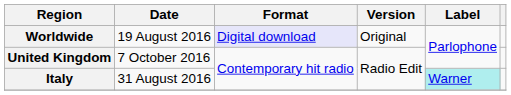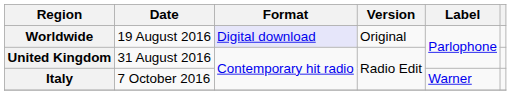(164, 57) 7 October 2016 -> (164, 57) 31 August 2016
(164, 79) 31 August 2016 -> (164, 79) 7 October 2016
(450, 79) paleturquoise background -> (450, 79) no background
